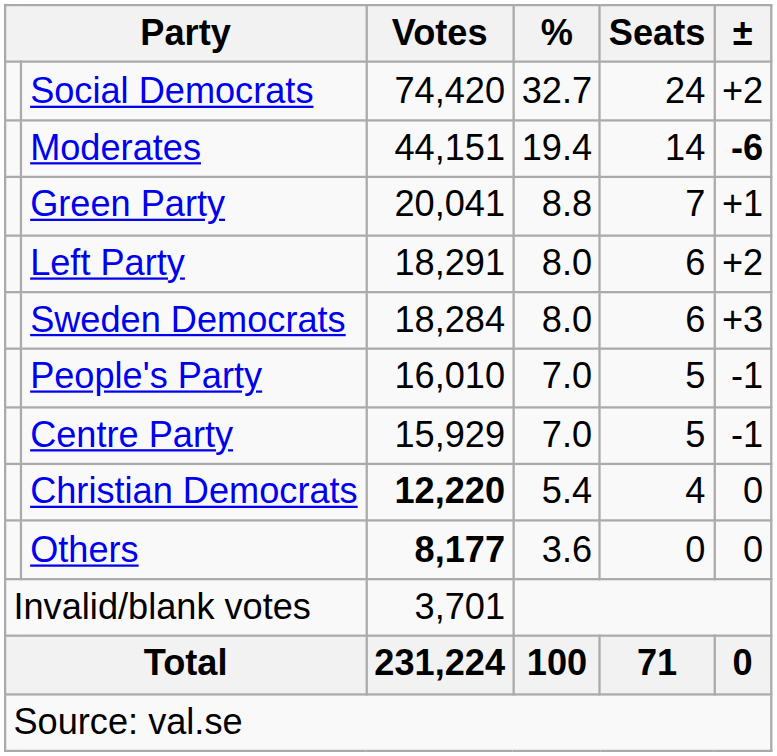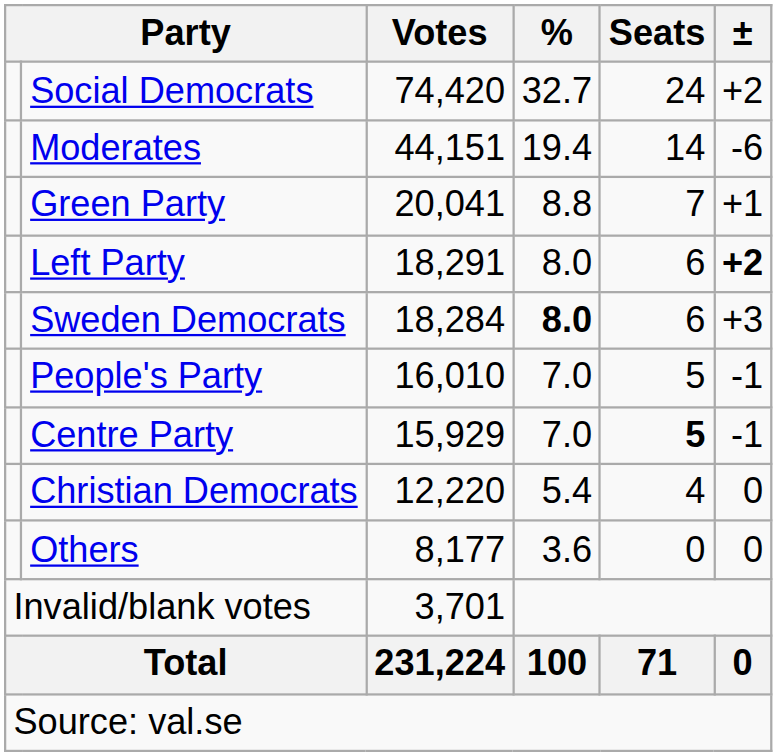(747, 147) bold -> (747, 147) normal
(743, 262) normal -> (743, 262) bold
(567, 319) normal -> (567, 319) bold
(695, 434) normal -> (695, 434) bold
(450, 491) bold -> (450, 491) normal
(460, 549) bold -> (460, 549) normal
